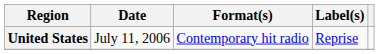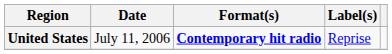(243, 37) normal -> (249, 37) bold
